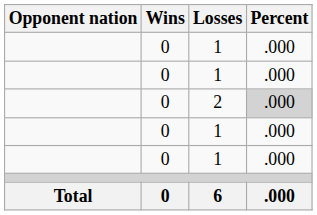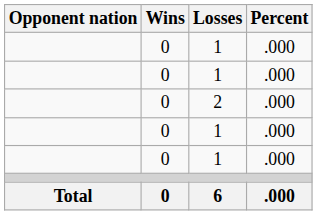(279, 103) lightgrey background -> (279, 103) no background
